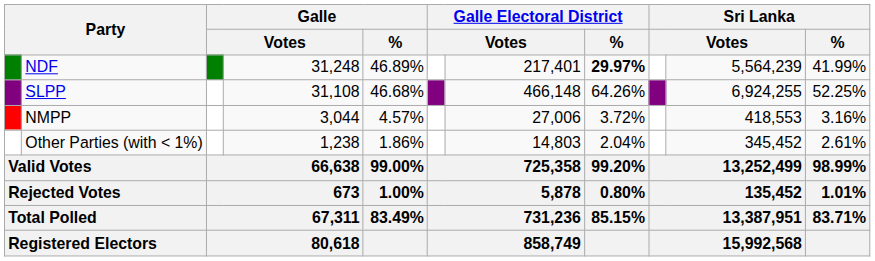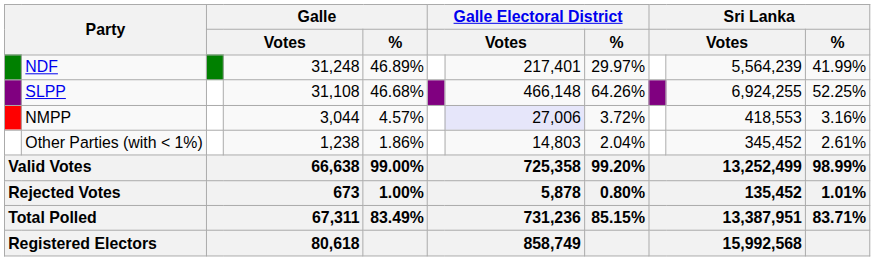(618, 67) bold -> (618, 67) normal
(557, 117) no background -> (557, 117) lavender background
